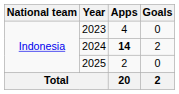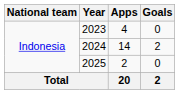(124, 47) bold -> (124, 47) normal
